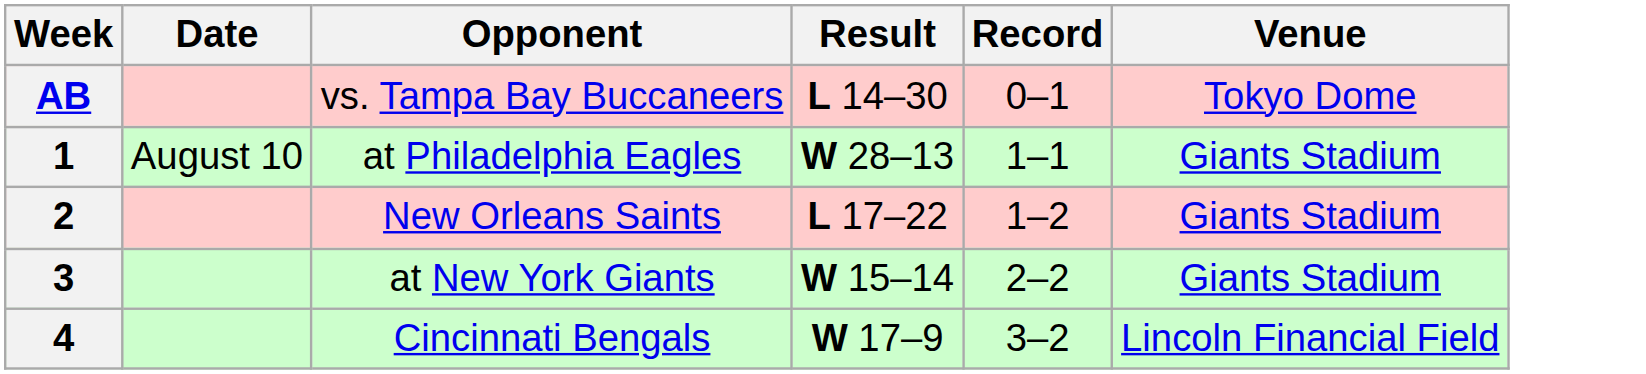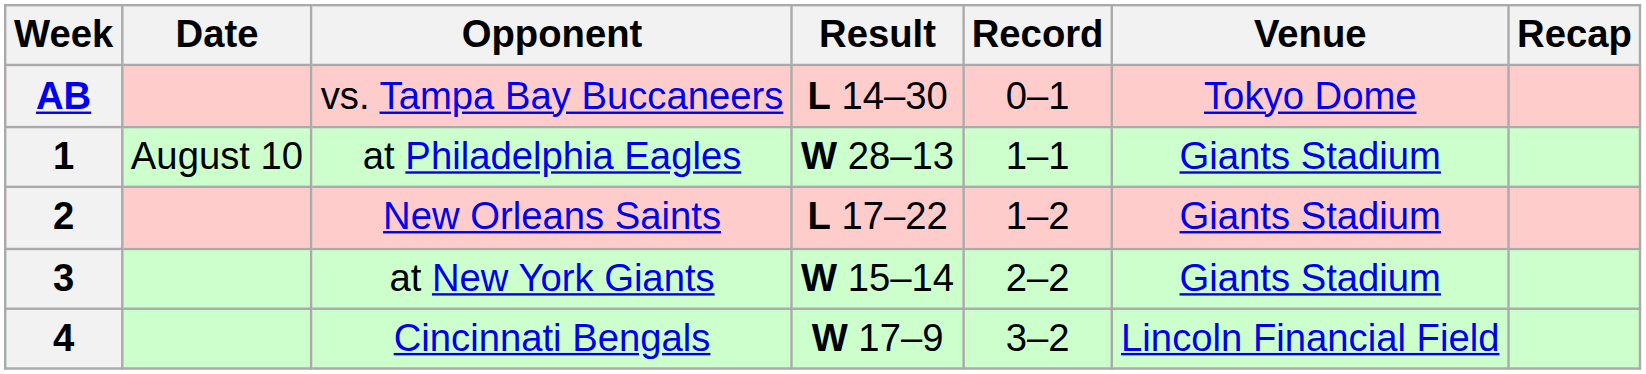+ column: (1574, 34)
